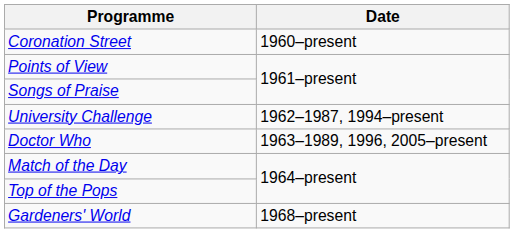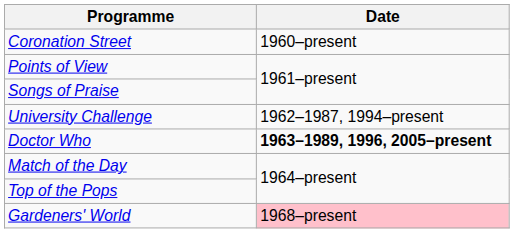(374, 141) normal -> (376, 141) bold
(308, 215) no background -> (308, 215) pink background
